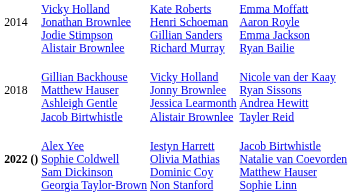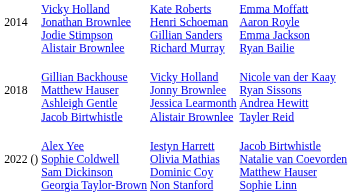(21, 159) bold -> (21, 159) normal
